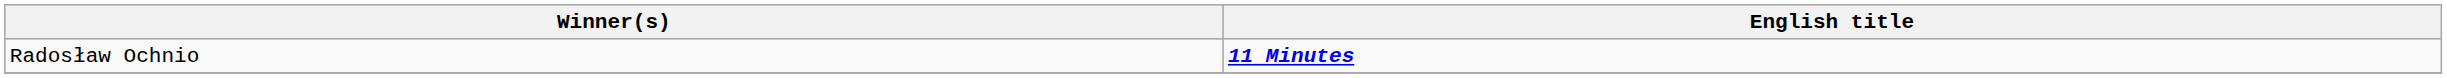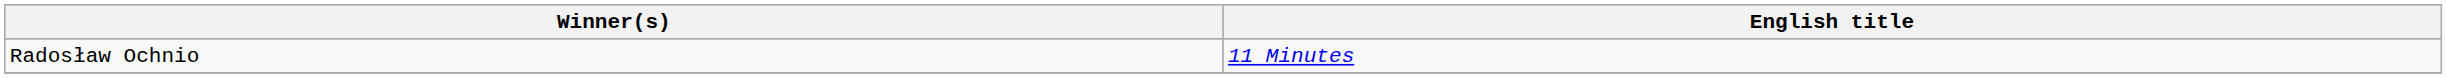(1291, 56) bold -> (1291, 56) normal
